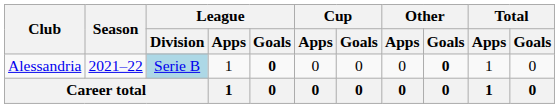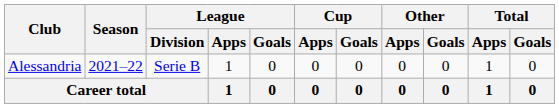(177, 66) lightblue background -> (177, 66) no background
(272, 66) bold -> (272, 66) normal
(446, 66) bold -> (446, 66) normal
